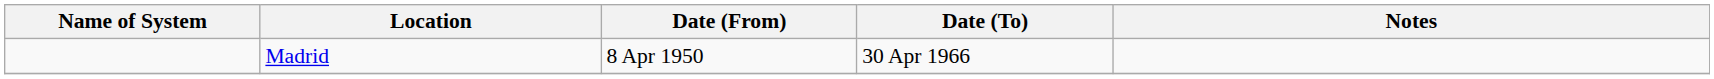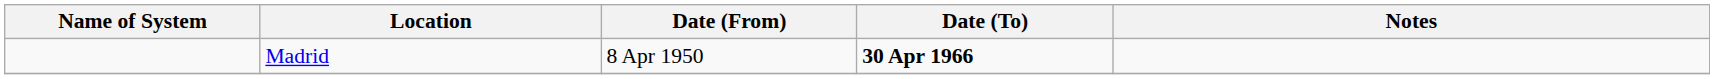(916, 55) normal -> (918, 55) bold
